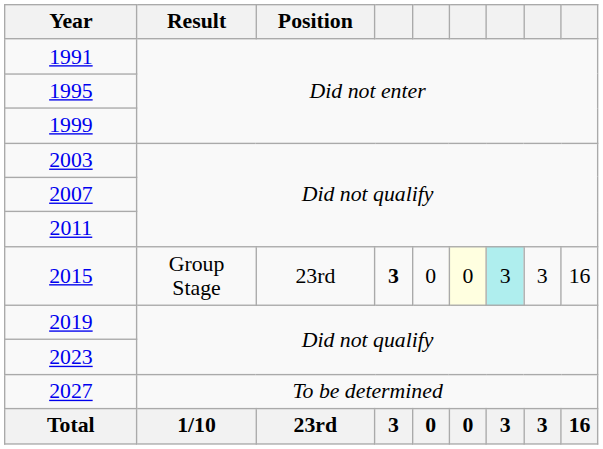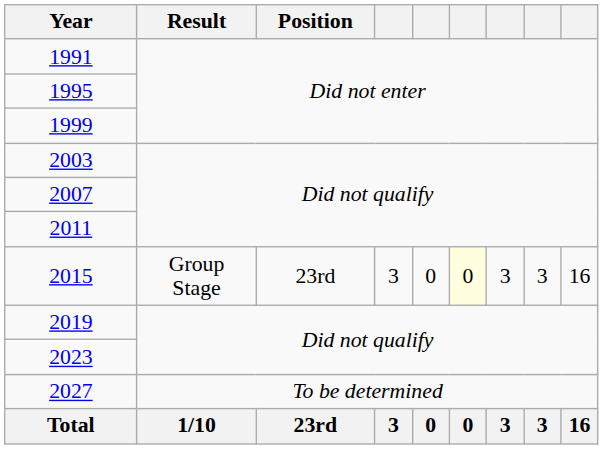(393, 275) bold -> (393, 275) normal
(505, 275) paleturquoise background -> (505, 275) no background
